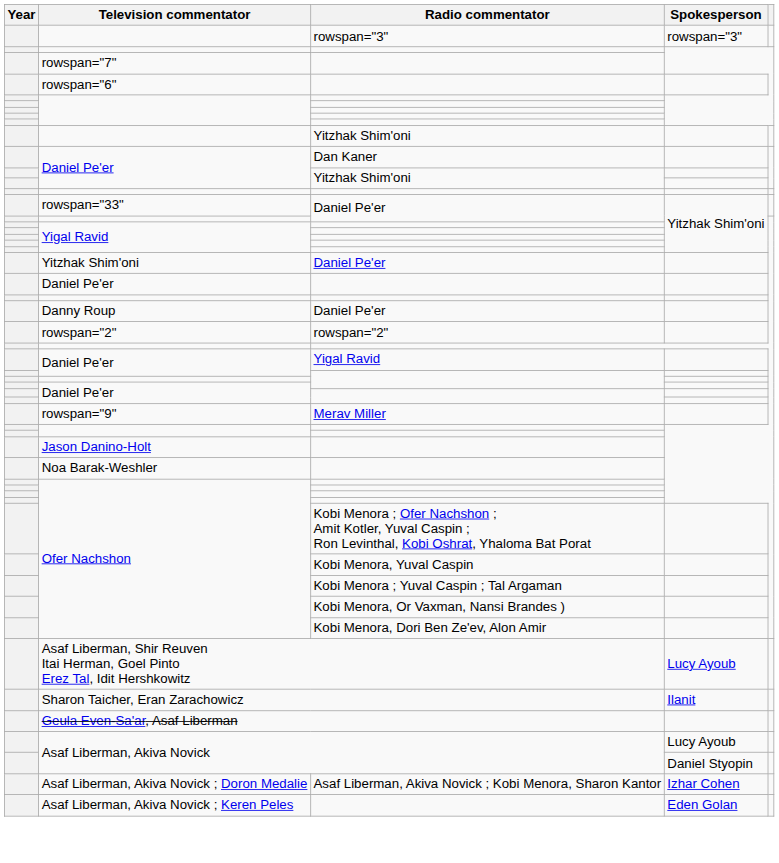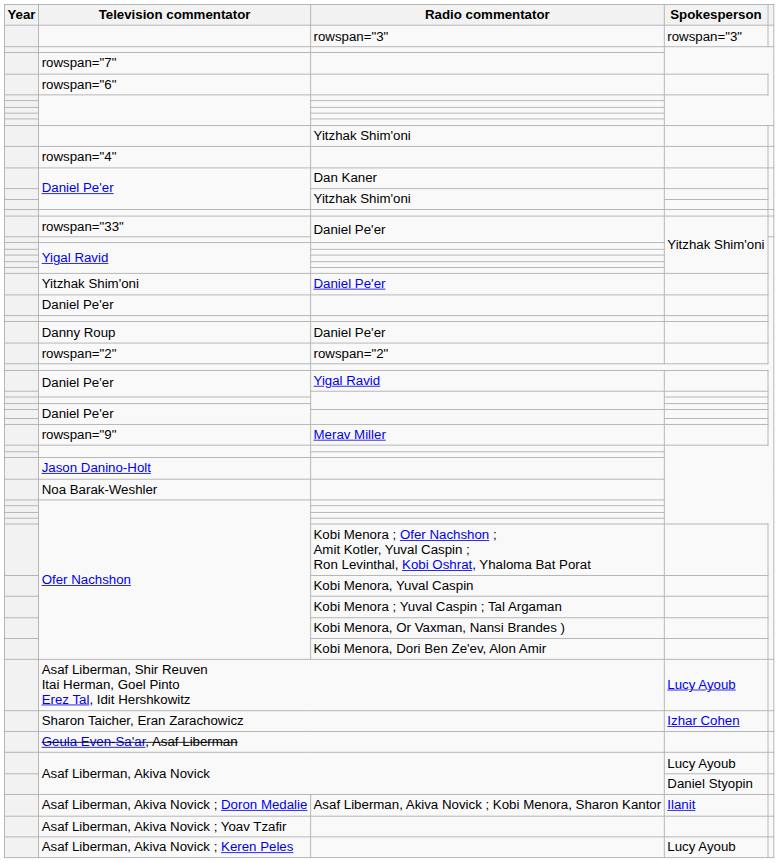+ row: (79, 157)
(681, 699) Ilanit -> (703, 721) Izhar Cohen
(703, 784) Izhar Cohen -> (681, 805) Ilanit
+ row: (164, 826)
(702, 805) Eden Golan -> (702, 847) Lucy Ayoub
